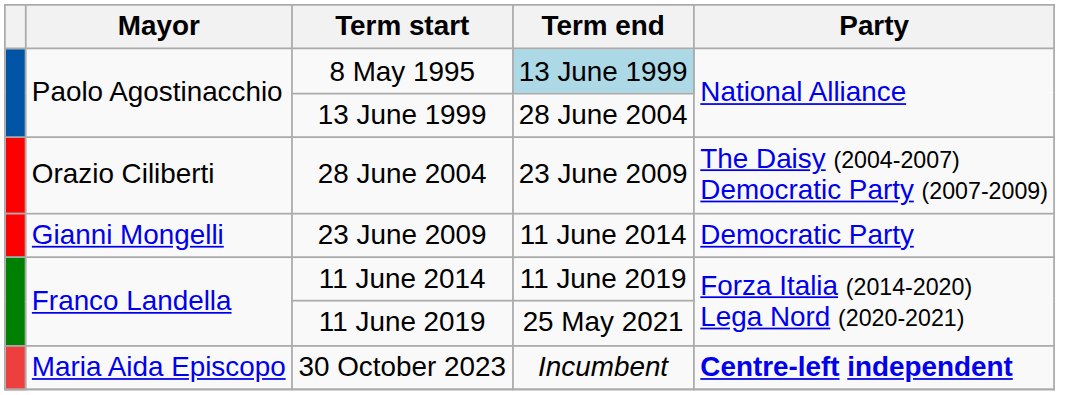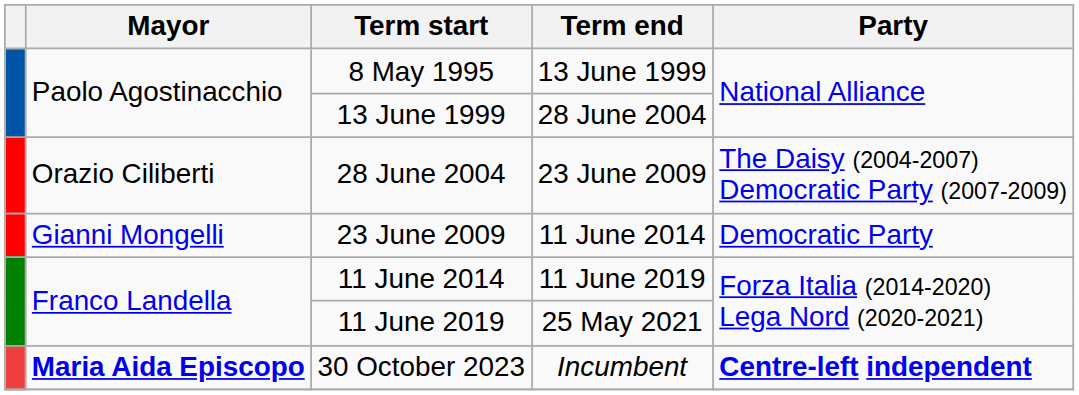(603, 70) lightblue background -> (622, 70) no background
(159, 366) normal -> (168, 366) bold
